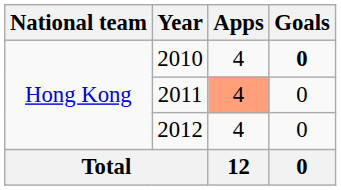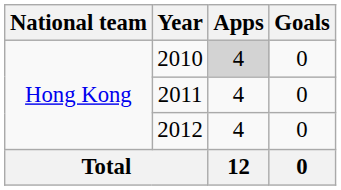(239, 58) no background -> (239, 58) lightgrey background
(302, 58) bold -> (302, 58) normal
(239, 94) lightsalmon background -> (239, 94) no background
